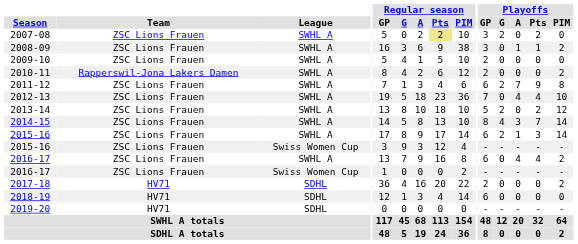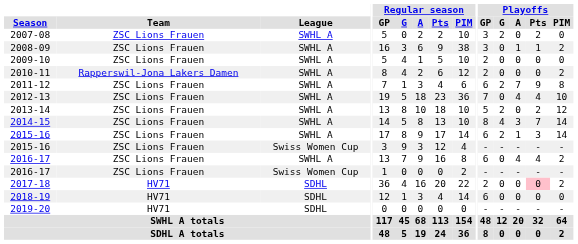(440, 35) khaki background -> (440, 35) no background
(538, 184) no background -> (538, 184) pink background
